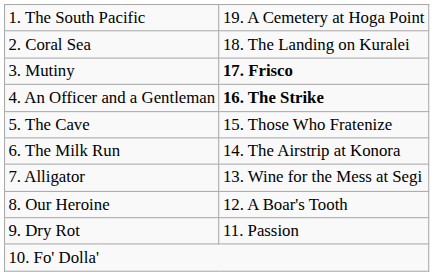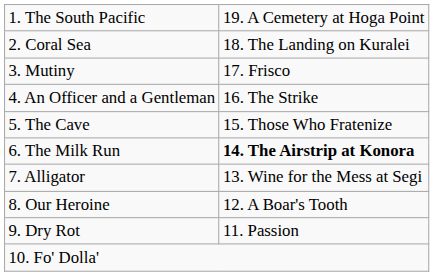(258, 71) bold -> (257, 71) normal
(273, 97) bold -> (271, 97) normal
(312, 151) normal -> (319, 151) bold
